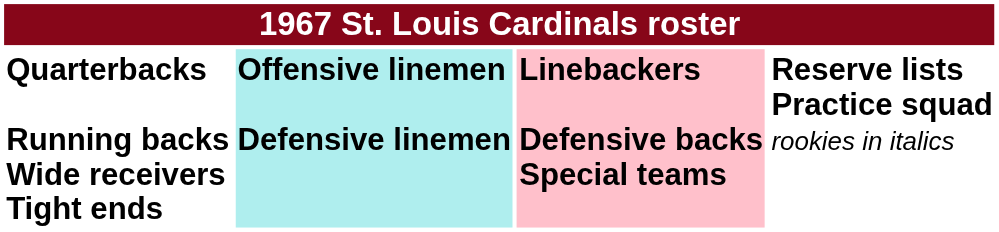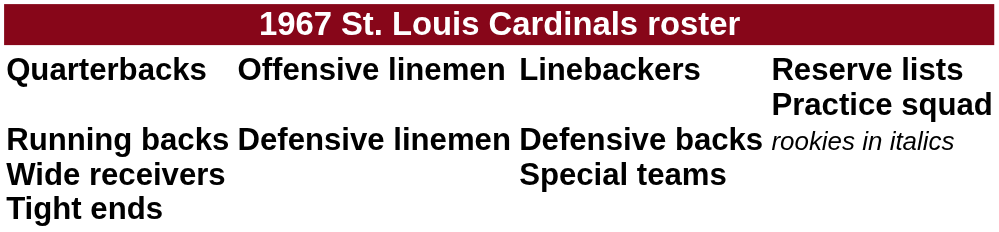(374, 104) paleturquoise background -> (374, 104) no background
(641, 121) pink background -> (641, 121) no background
